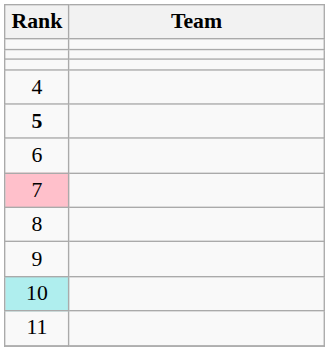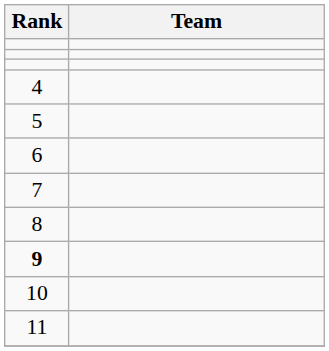(37, 120) bold -> (37, 120) normal
(37, 189) pink background -> (37, 189) no background
(37, 258) normal -> (37, 258) bold
(37, 293) paleturquoise background -> (37, 293) no background
